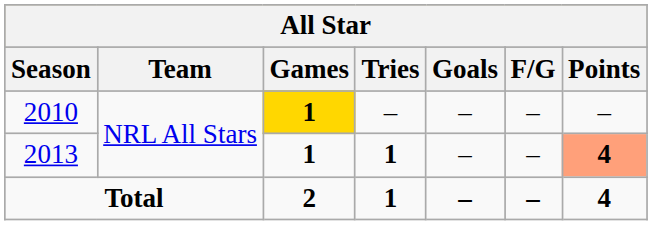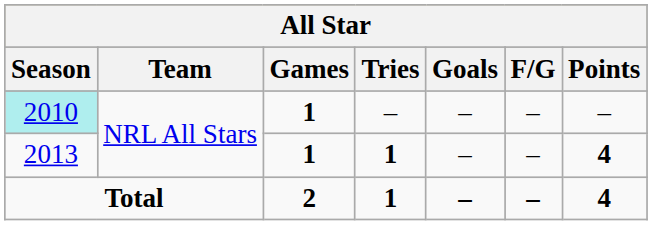(51, 111) no background -> (51, 111) paleturquoise background
(309, 111) gold background -> (309, 111) no background
(604, 154) lightsalmon background -> (604, 154) no background
